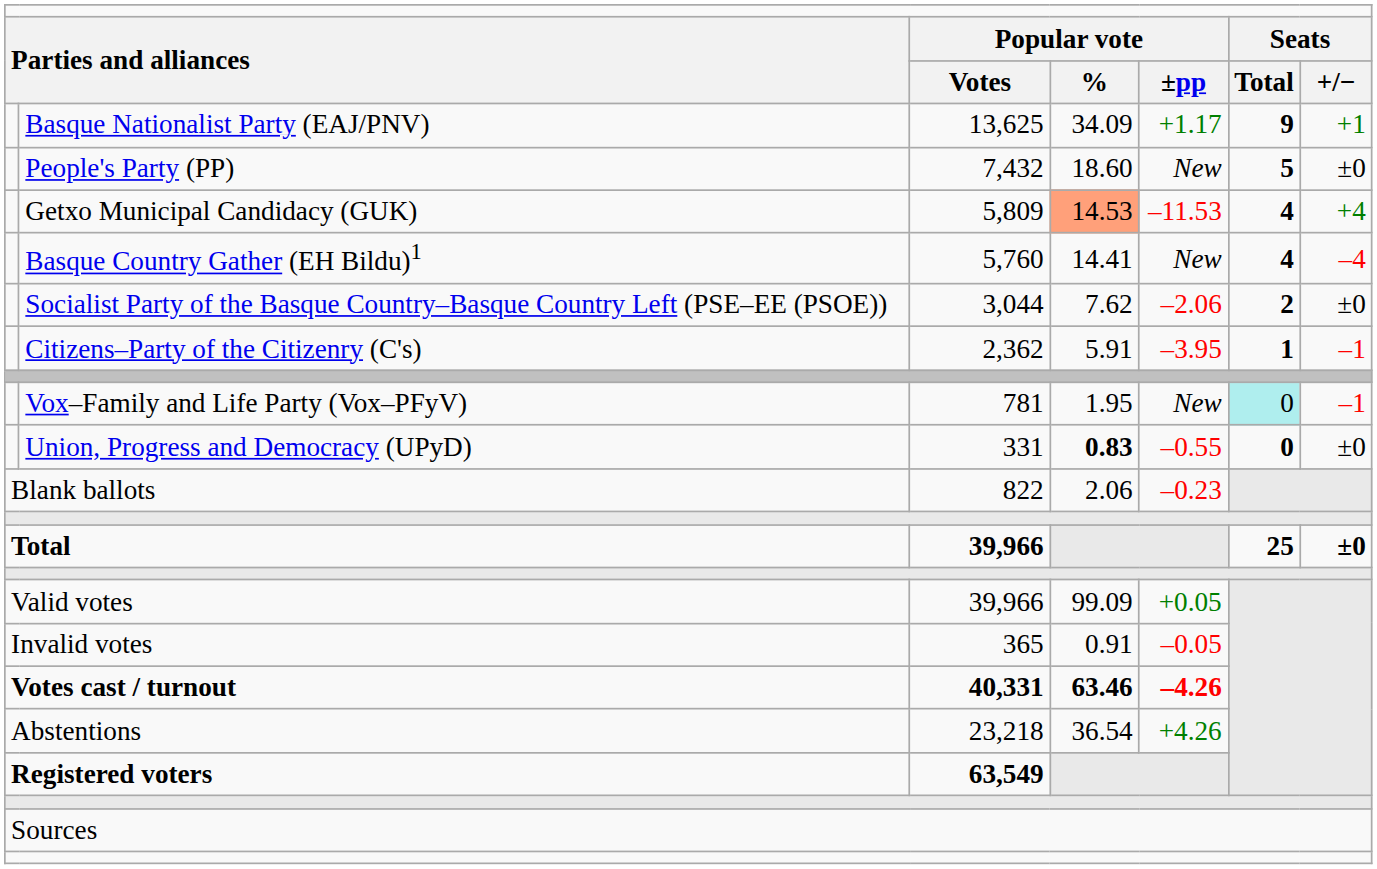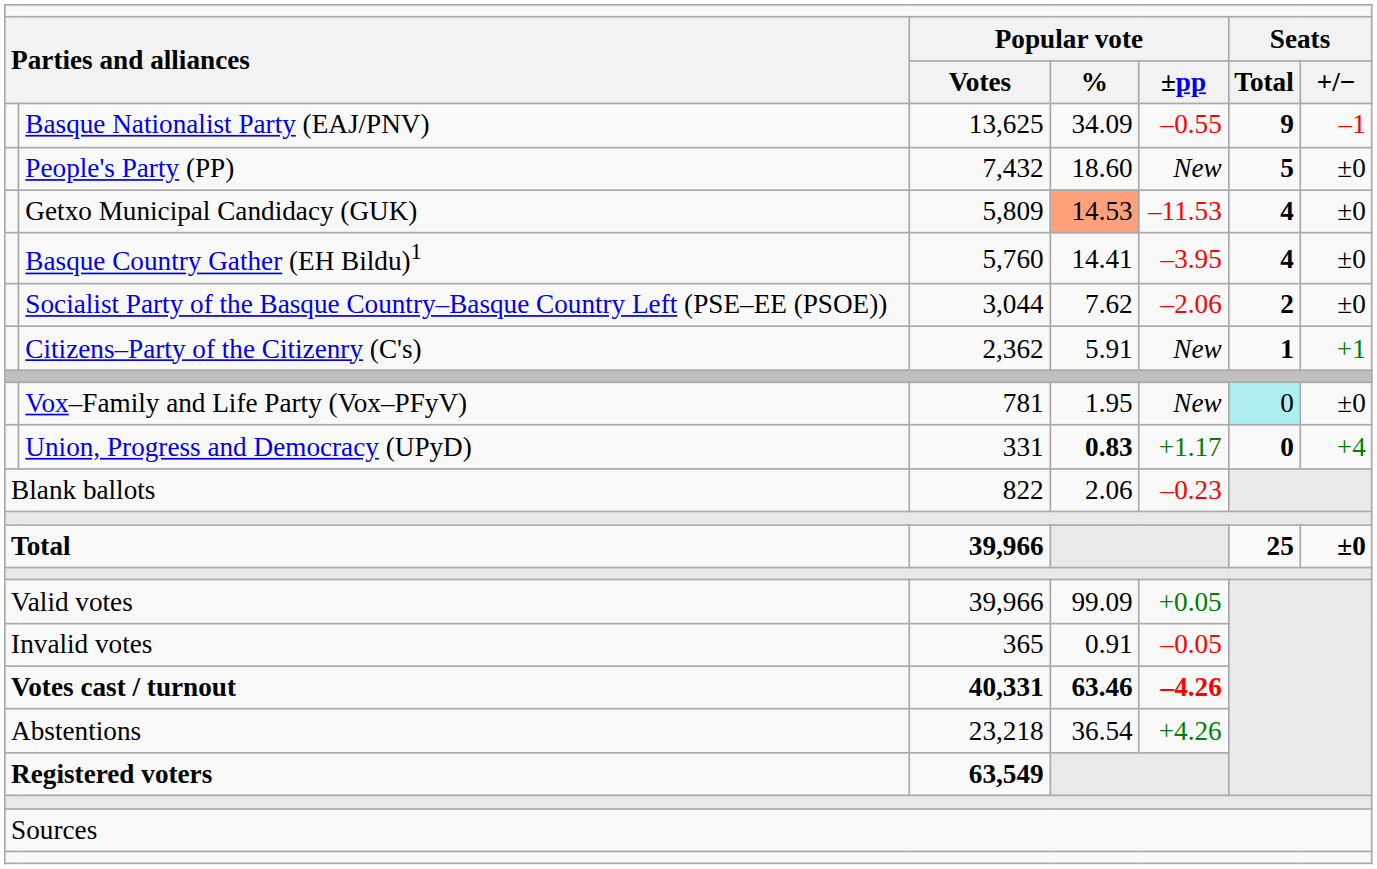(1190, 124) +1.17 -> (1191, 124) –0.55
(1351, 124) +1 -> (1352, 124) –1
(1351, 211) +4 -> (1352, 211) ±0
(1198, 257) New -> (1191, 257) –3.95
(1352, 257) –4 -> (1352, 257) ±0
(1191, 347) –3.95 -> (1198, 347) New
(1352, 347) –1 -> (1351, 347) +1
(1352, 403) –1 -> (1352, 403) ±0
(1191, 446) –0.55 -> (1190, 446) +1.17
(1352, 446) ±0 -> (1351, 446) +4
